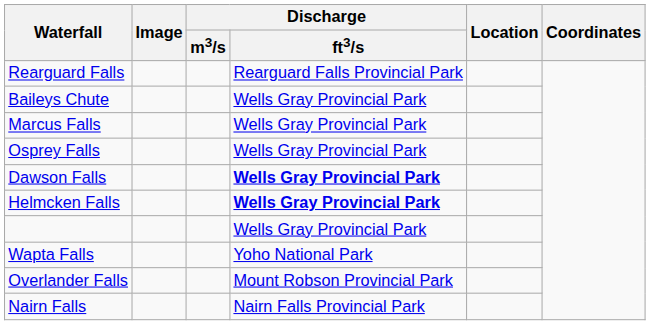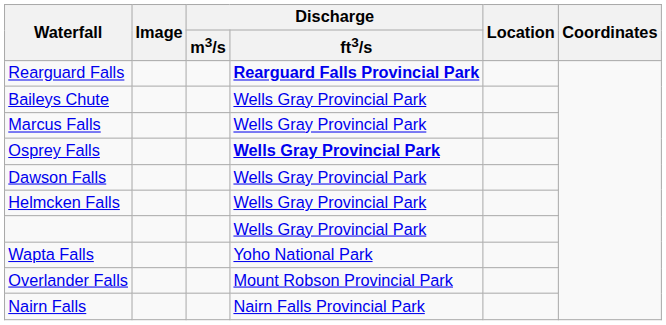(348, 73) normal -> (356, 73) bold
(330, 151) normal -> (337, 151) bold
(337, 177) bold -> (330, 177) normal
(337, 203) bold -> (330, 203) normal
